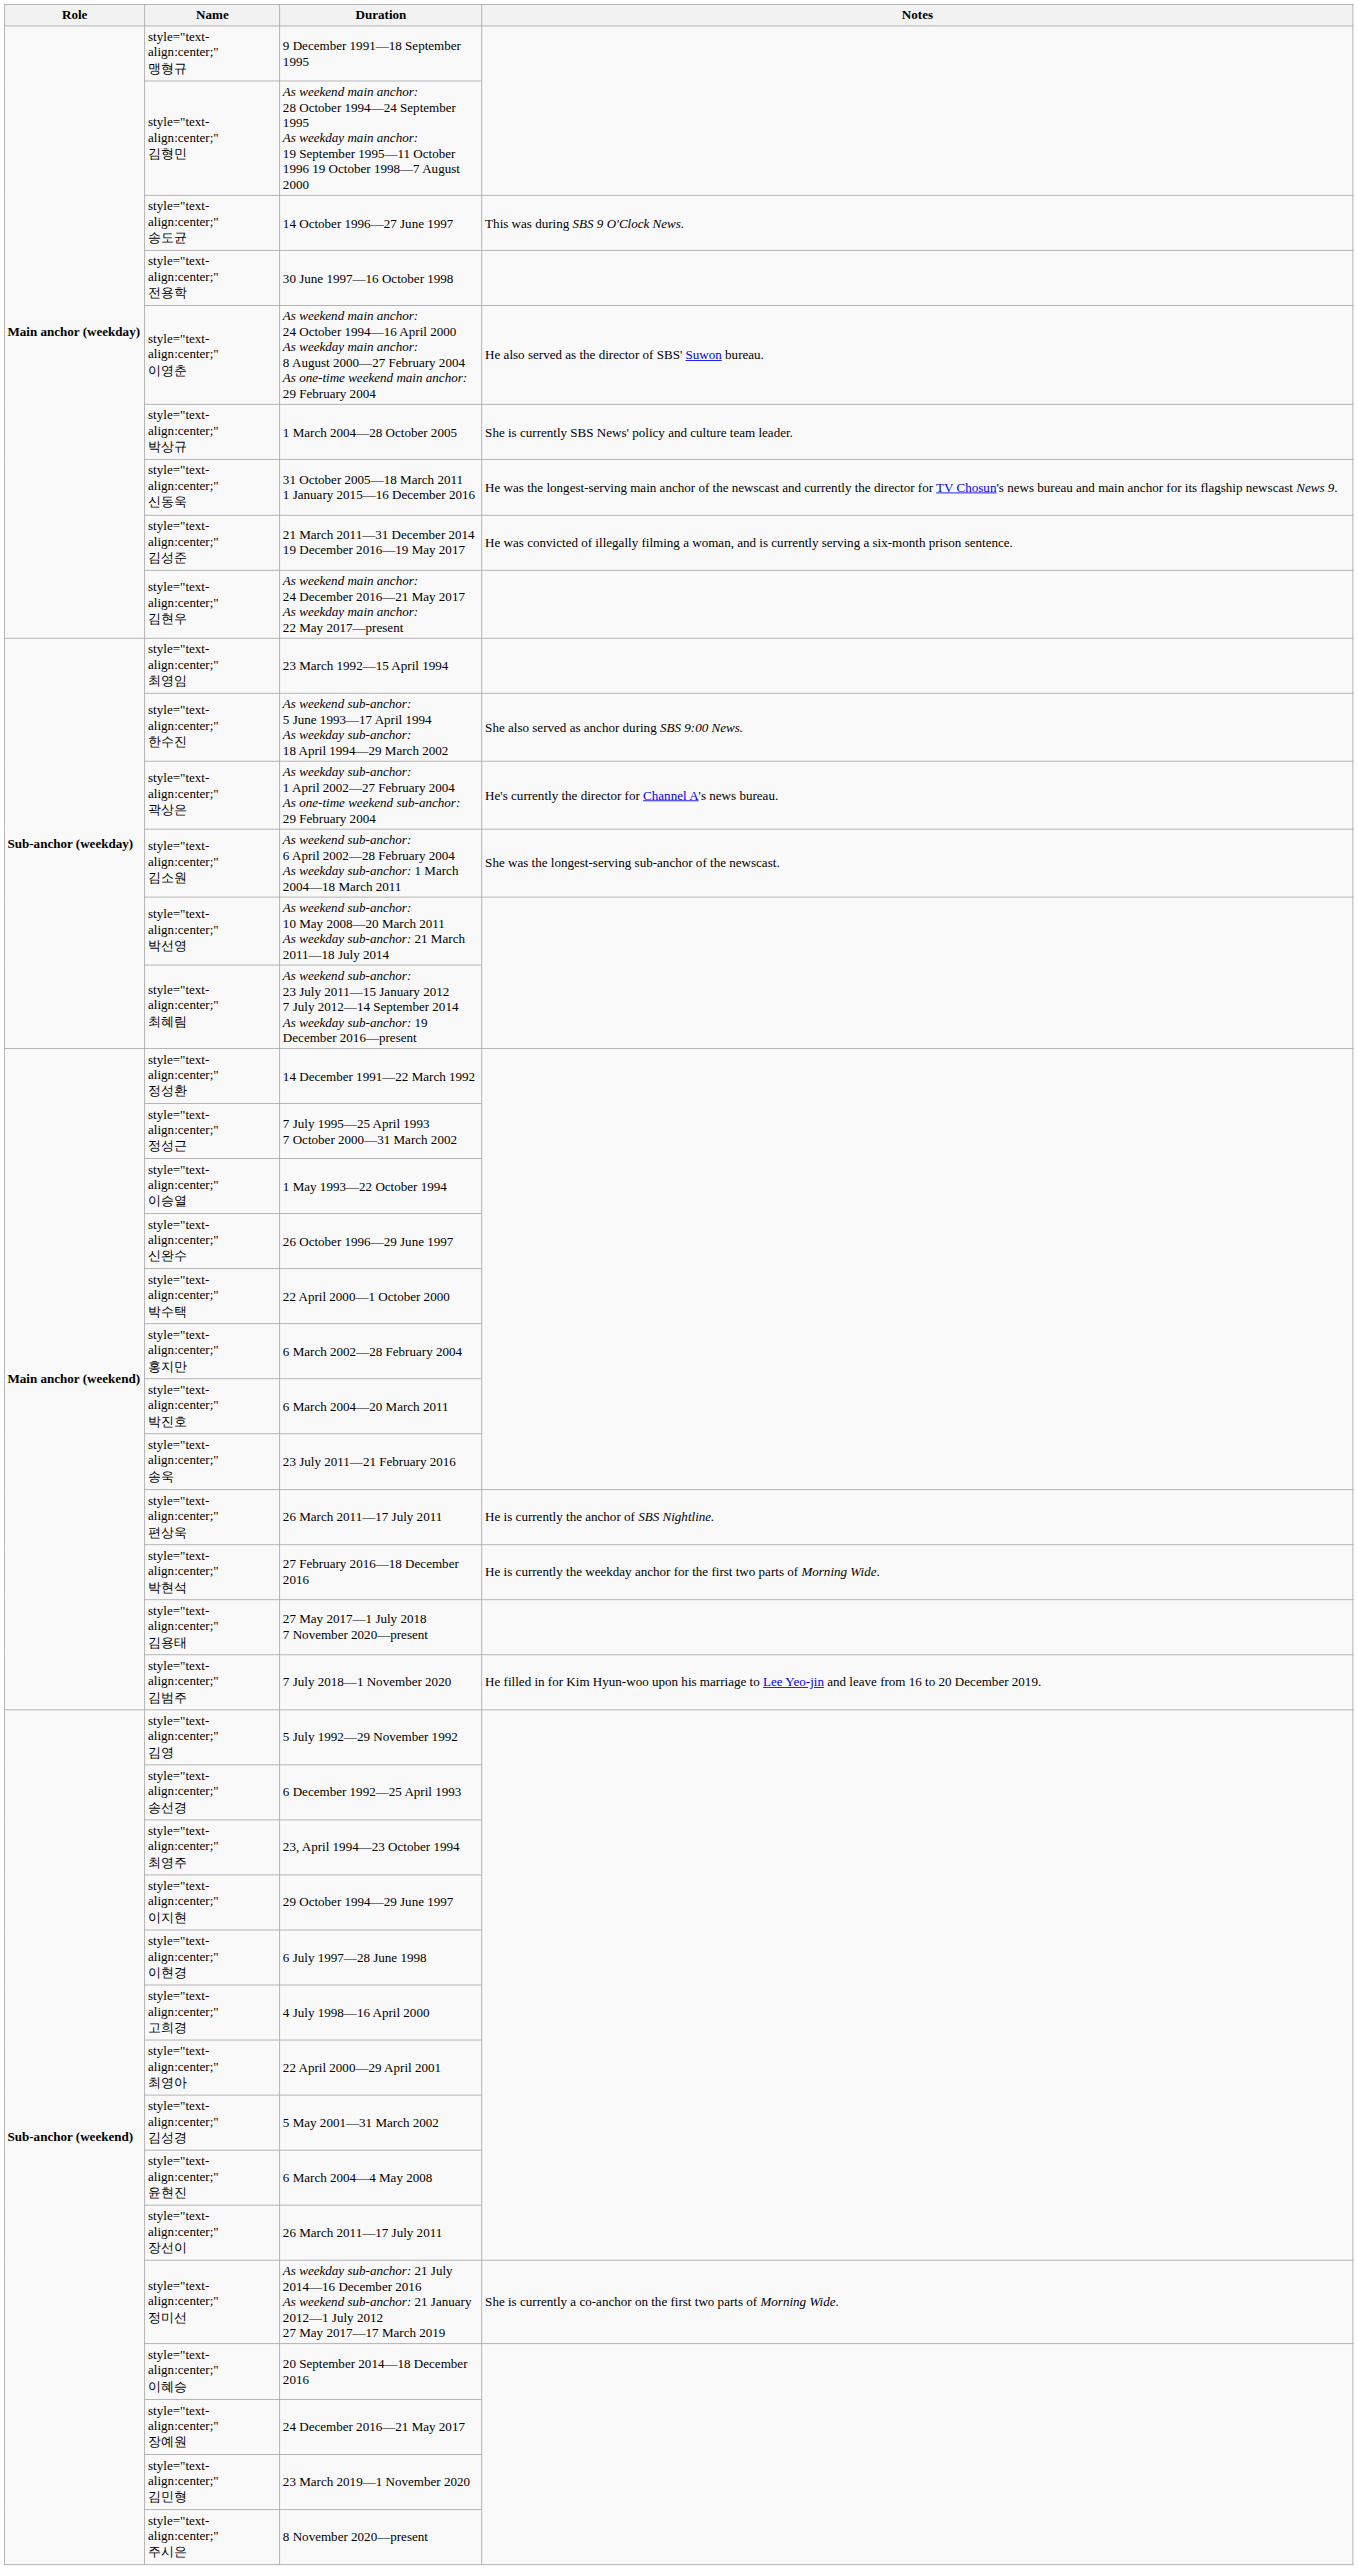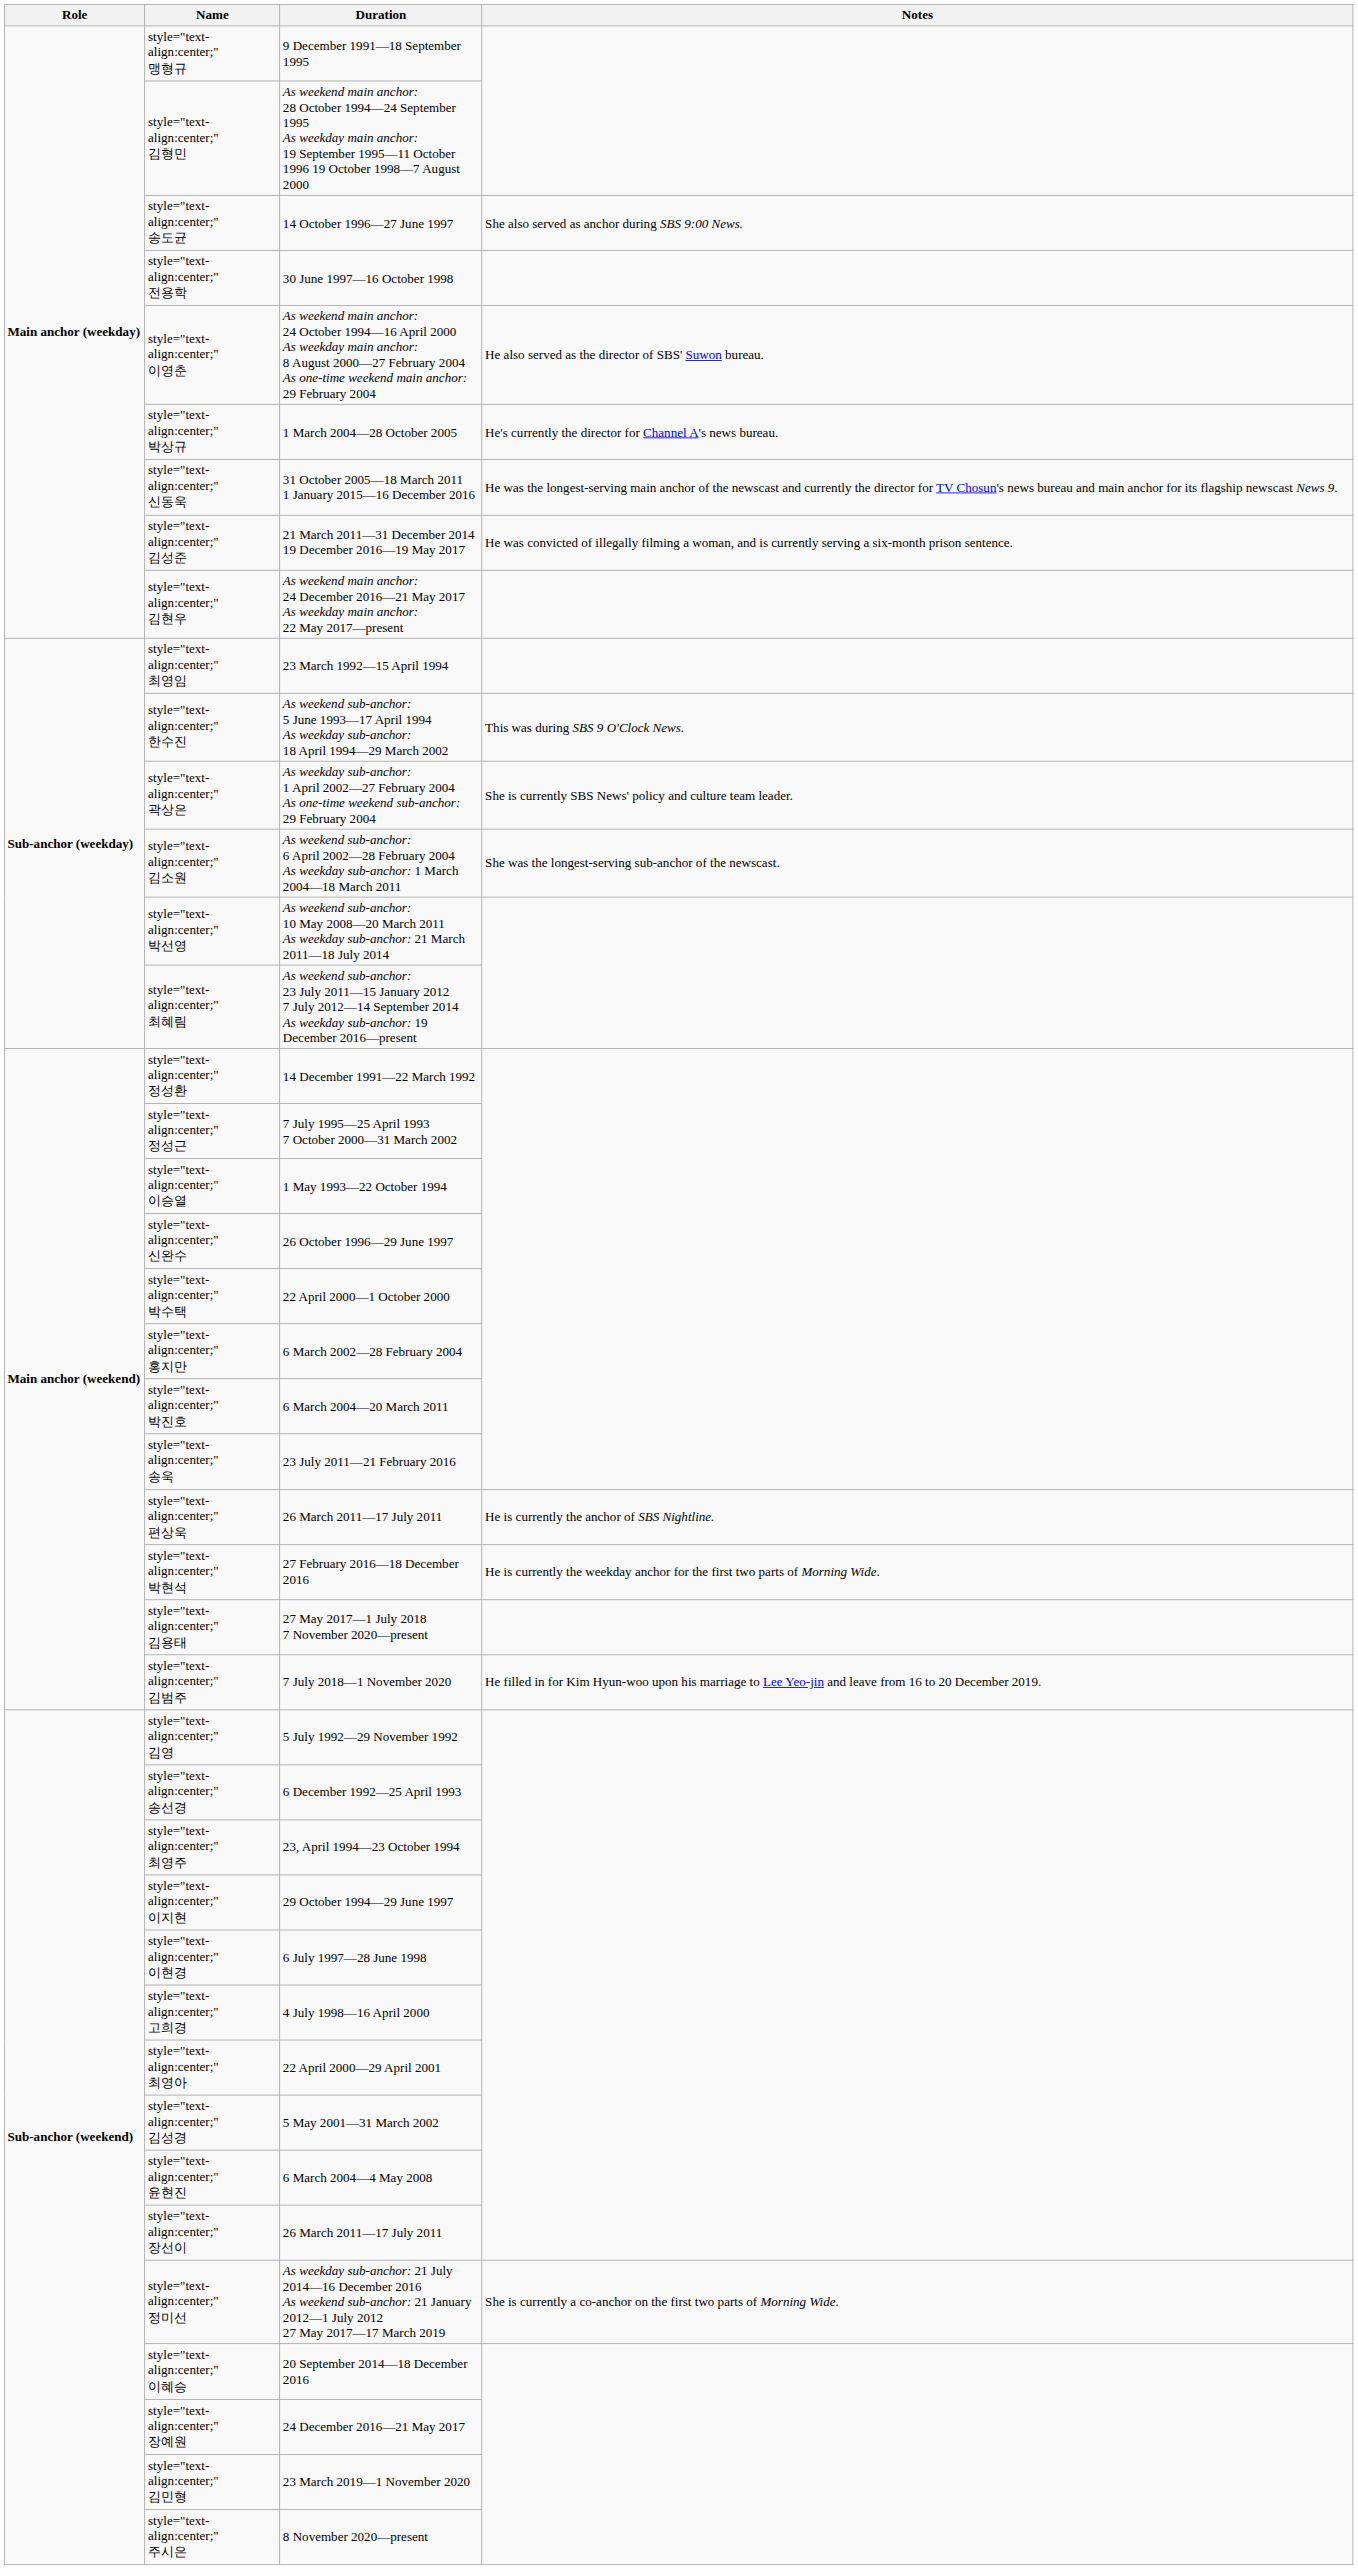(585, 223) This was during SBS 9 O'Clock News. -> (614, 223) She also served as anchor during SBS 9:00 News.
(639, 432) She is currently SBS News' policy and culture team leader. -> (632, 432) He's currently the director for Channel A's news bureau.
(614, 727) She also served as anchor during SBS 9:00 News. -> (585, 727) This was during SBS 9 O'Clock News.
(632, 795) He's currently the director for Channel A's news bureau. -> (639, 795) She is currently SBS News' policy and culture team leader.
